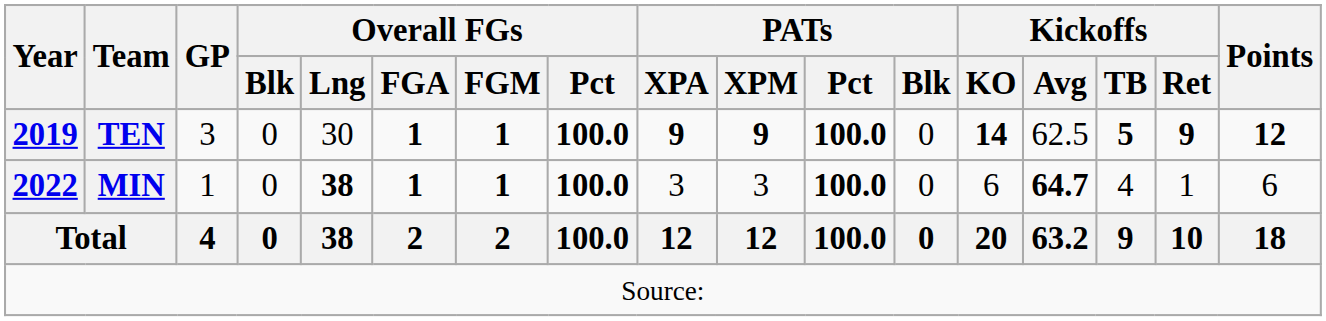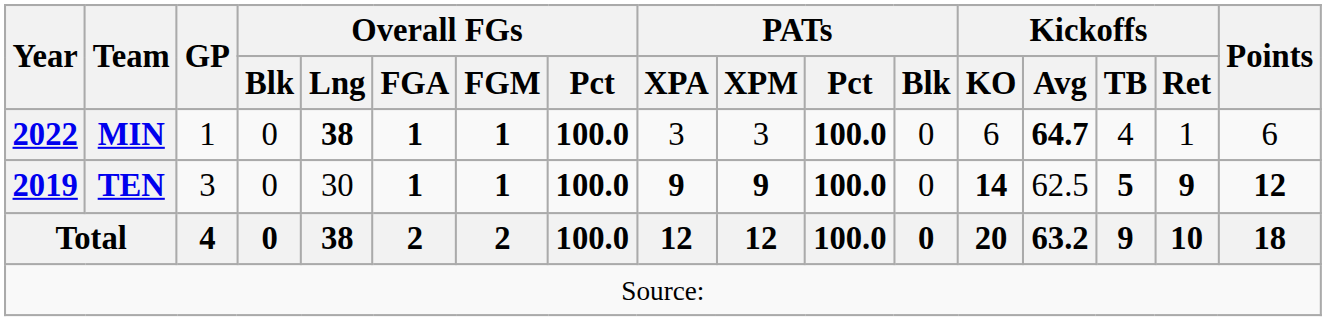rows swapped: (131, 133) <-> (131, 185)
